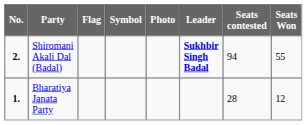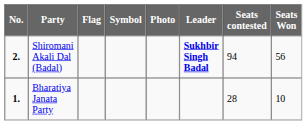(280, 56) 55 -> (280, 56) 56
(280, 99) 12 -> (280, 99) 10
